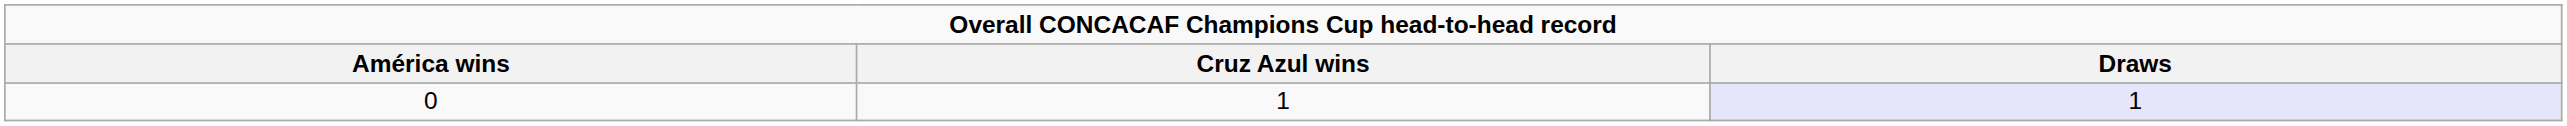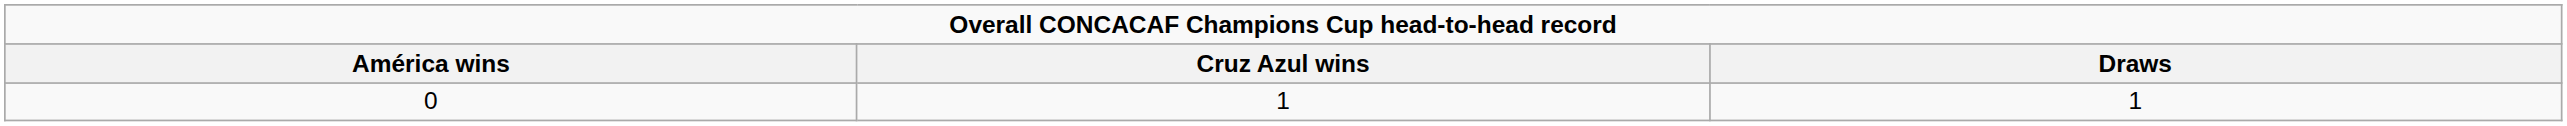(2135, 102) lavender background -> (2135, 102) no background
